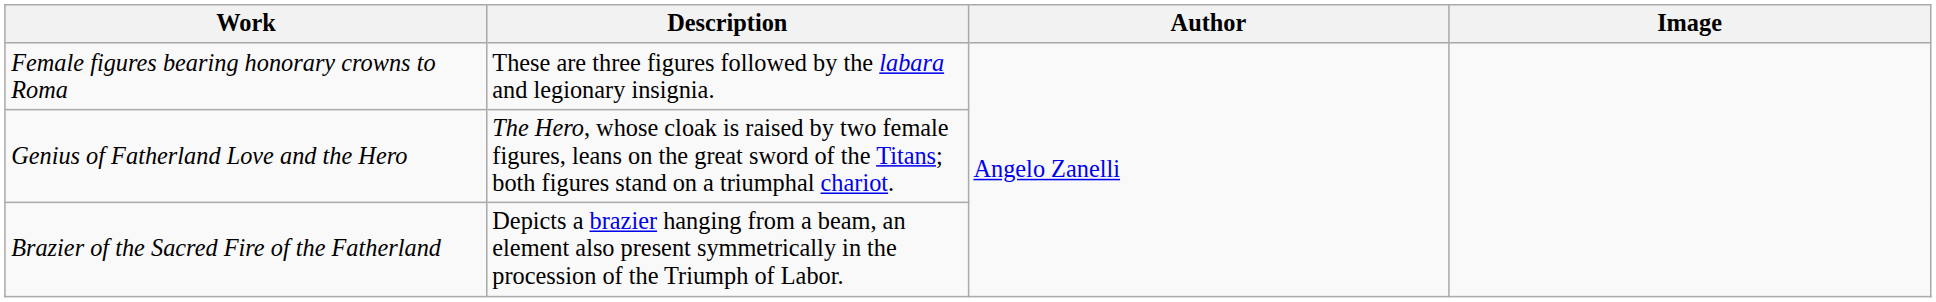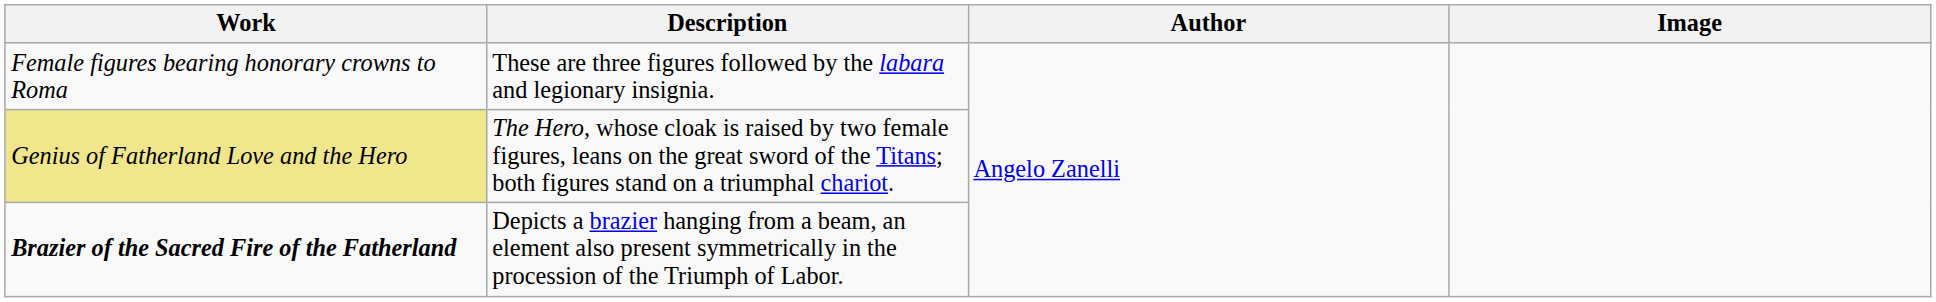(209, 155) no background -> (209, 155) khaki background
(226, 248) normal -> (234, 248) bold
